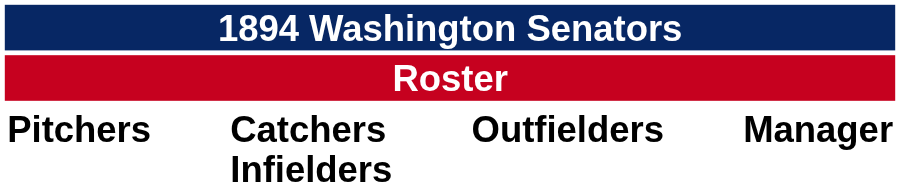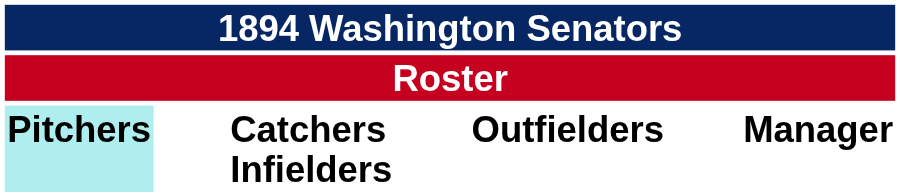(79, 128) no background -> (79, 128) paleturquoise background
